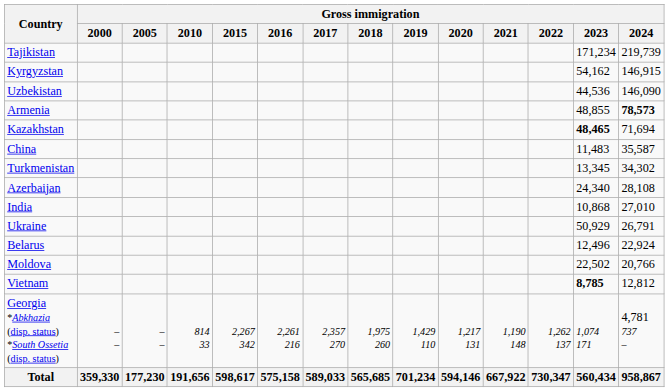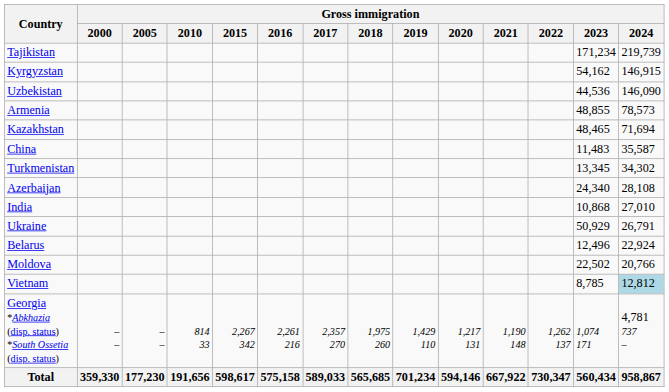(638, 110) bold -> (638, 110) normal
(593, 129) bold -> (593, 129) normal
(590, 284) bold -> (590, 284) normal
(638, 284) no background -> (638, 284) lightblue background
